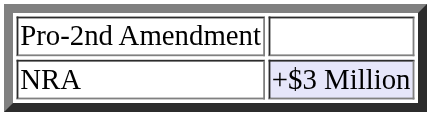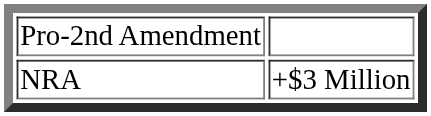(341, 79) lavender background -> (341, 79) no background
